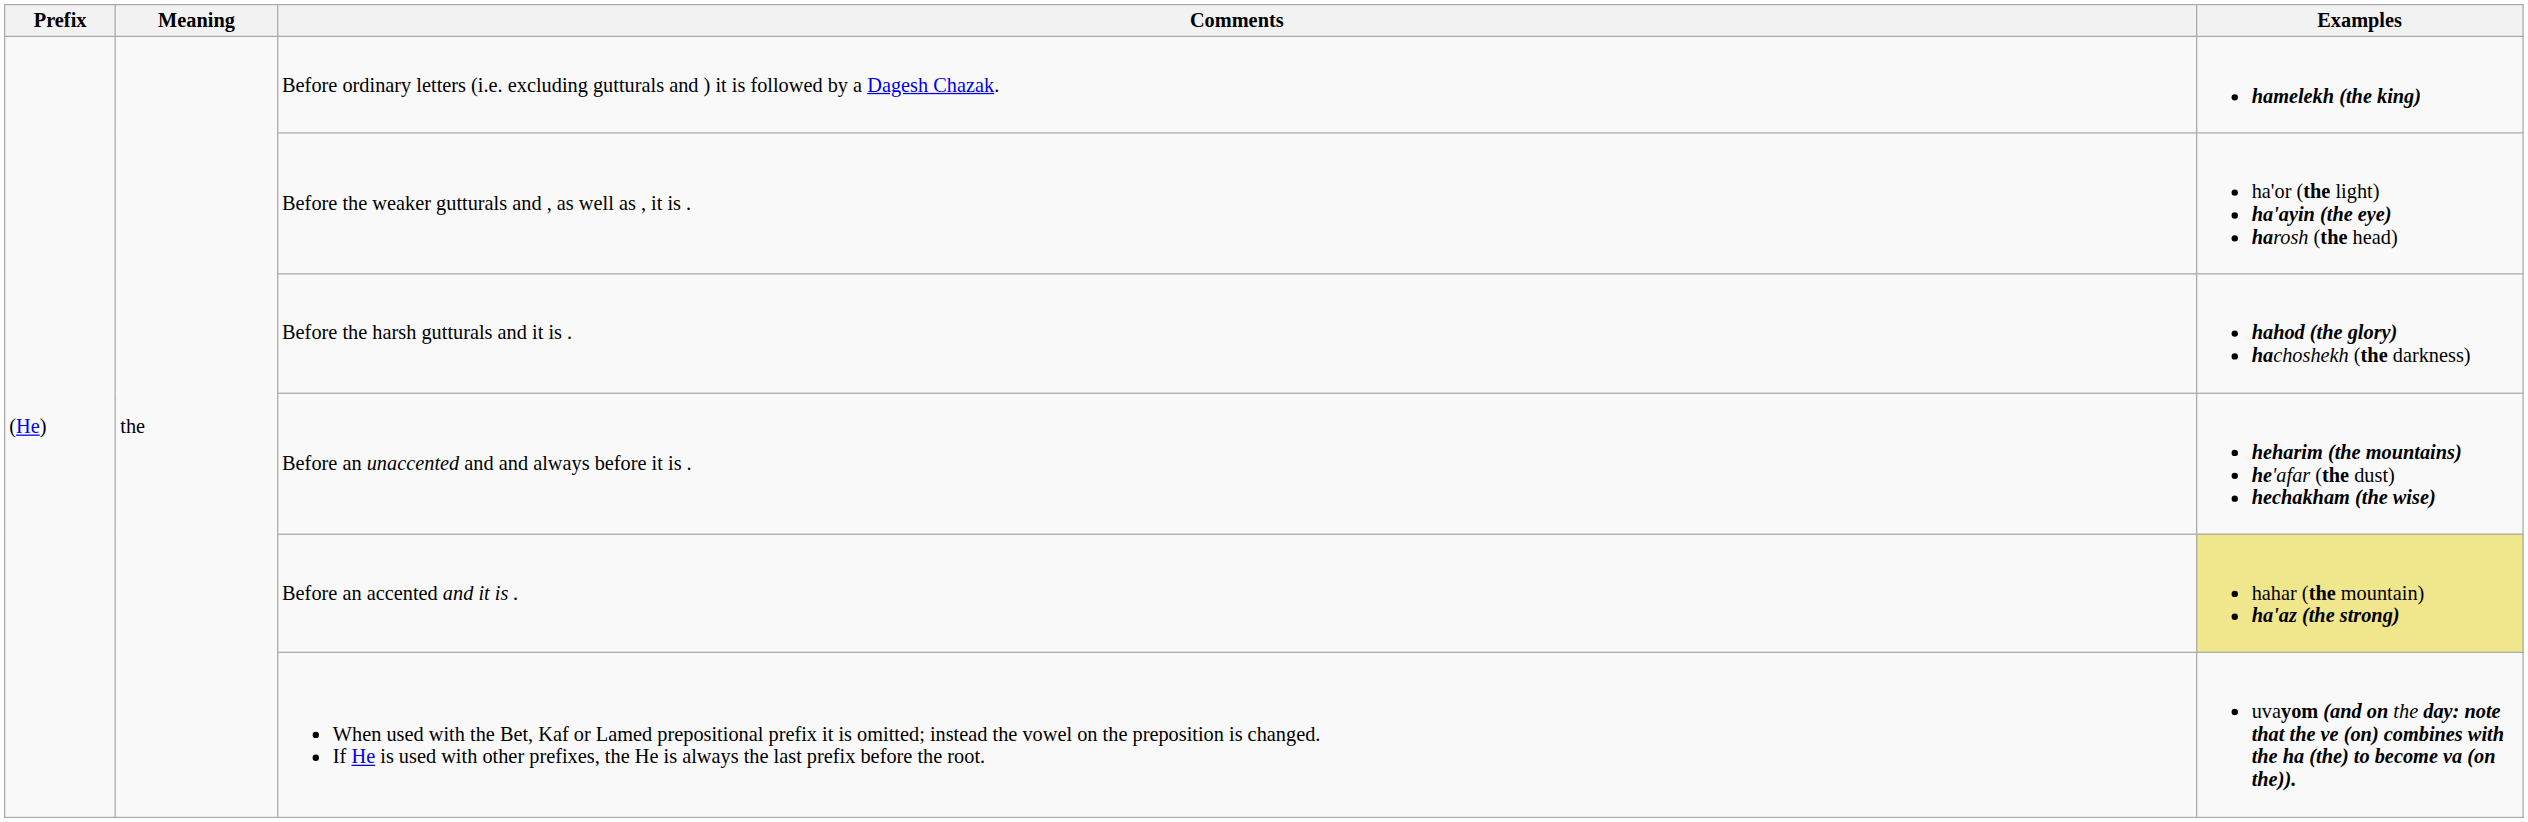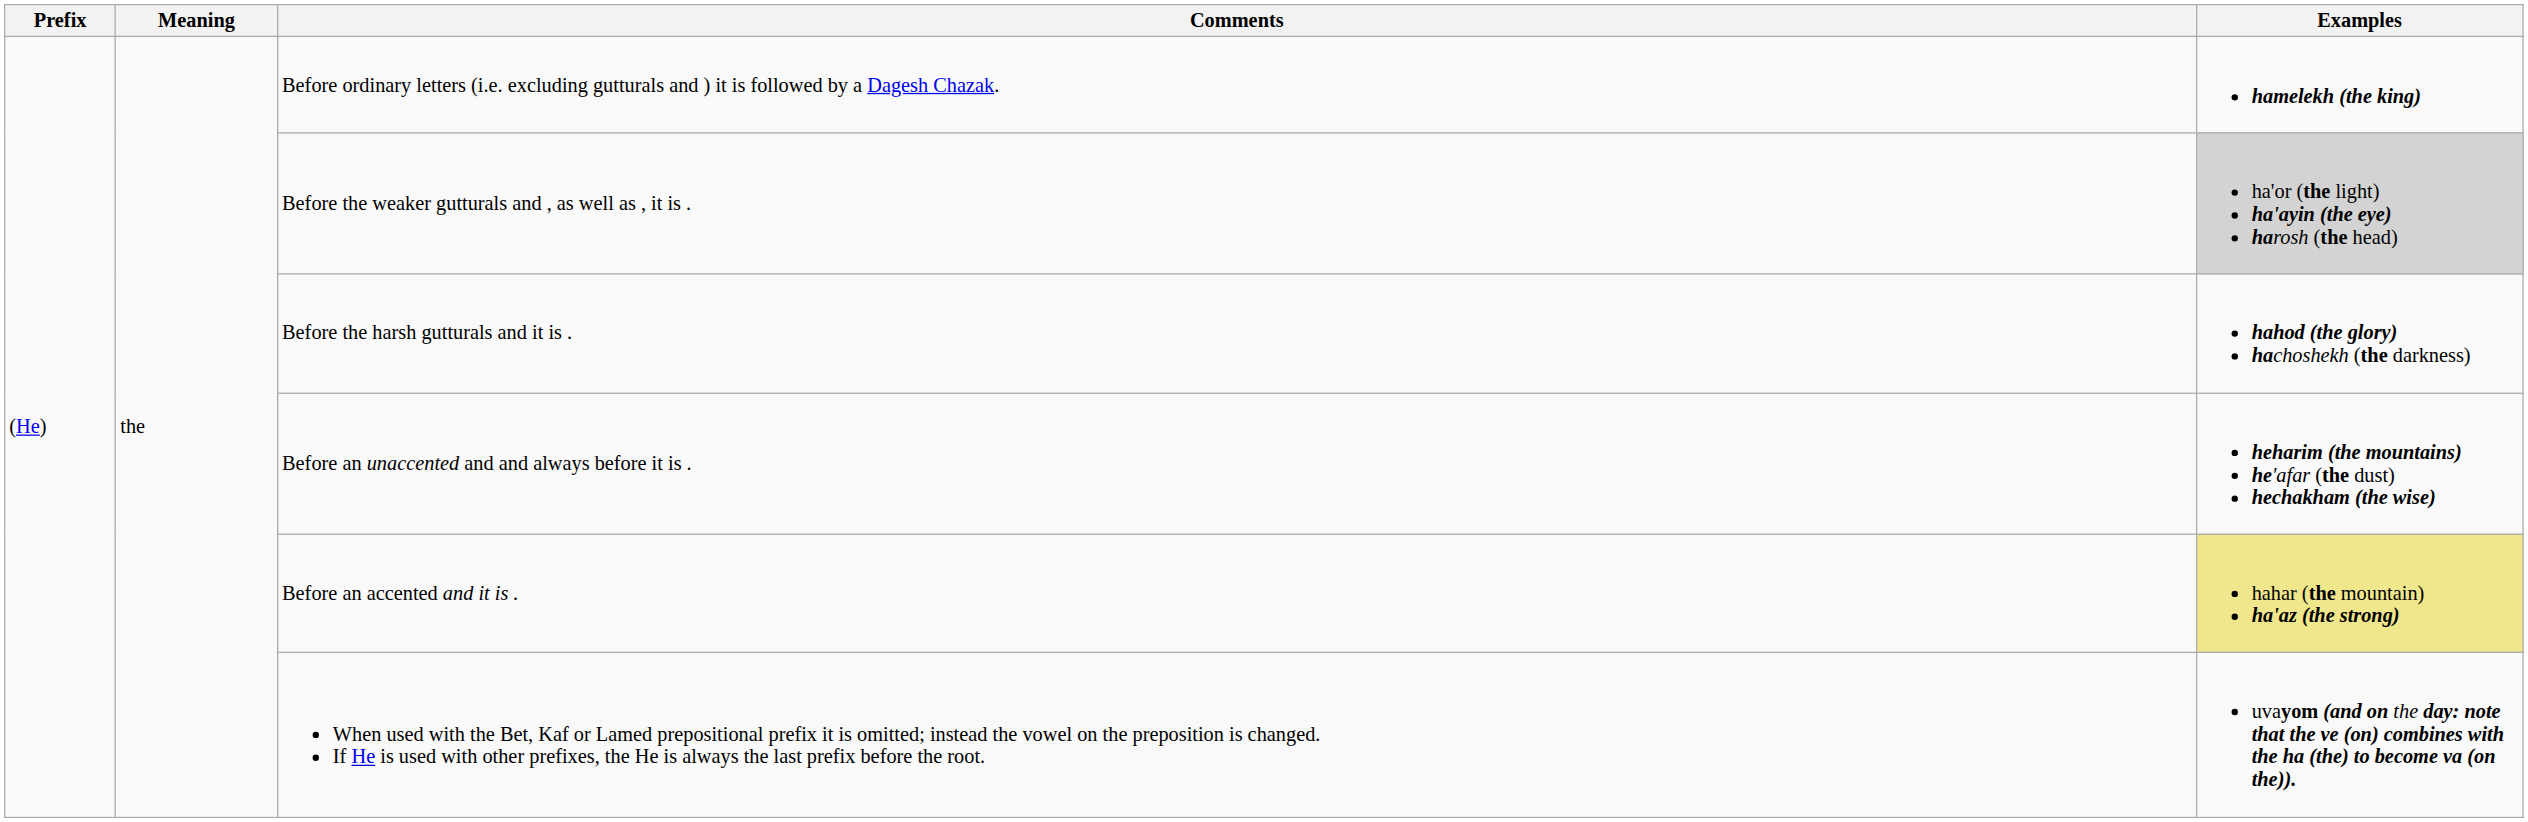(2360, 215) no background -> (2360, 215) lightgrey background
